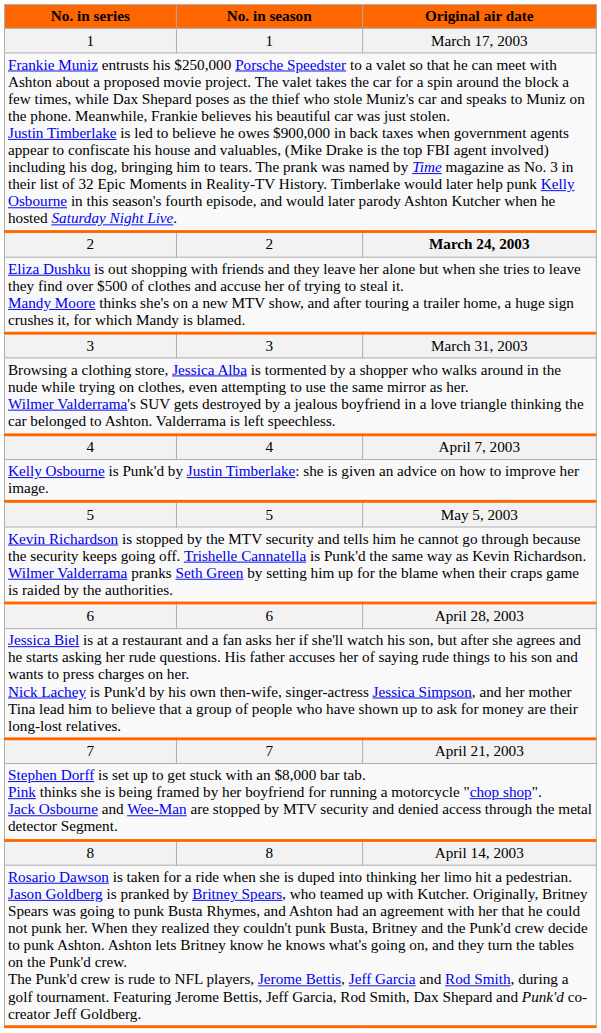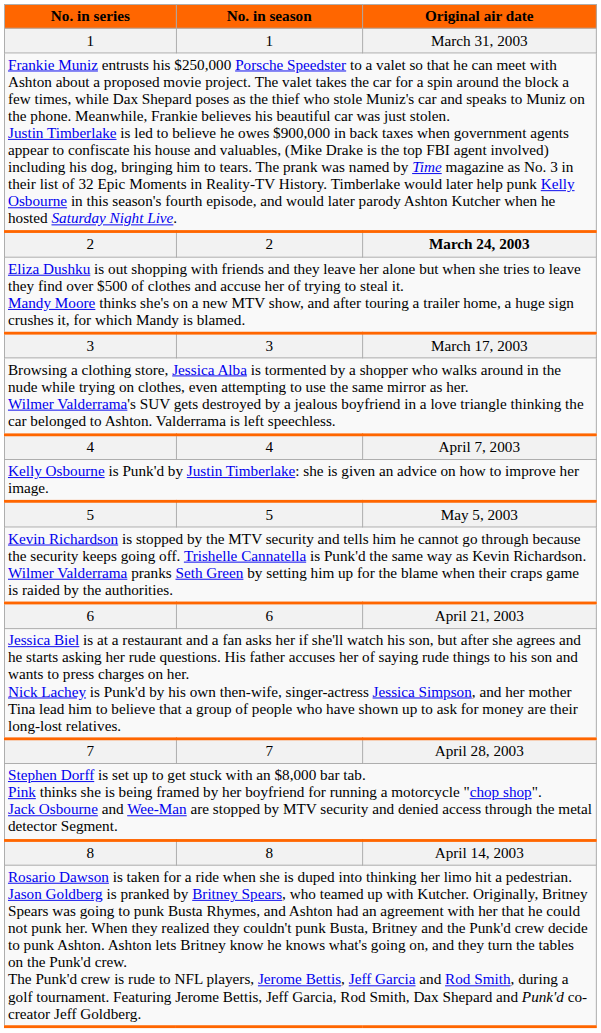(479, 40) March 17, 2003 -> (479, 40) March 31, 2003
(479, 346) March 31, 2003 -> (479, 346) March 17, 2003
(479, 616) April 28, 2003 -> (479, 616) April 21, 2003
(479, 751) April 21, 2003 -> (479, 751) April 28, 2003
